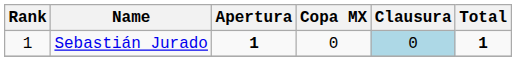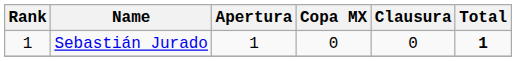(254, 44) bold -> (254, 44) normal
(413, 44) lightblue background -> (413, 44) no background
